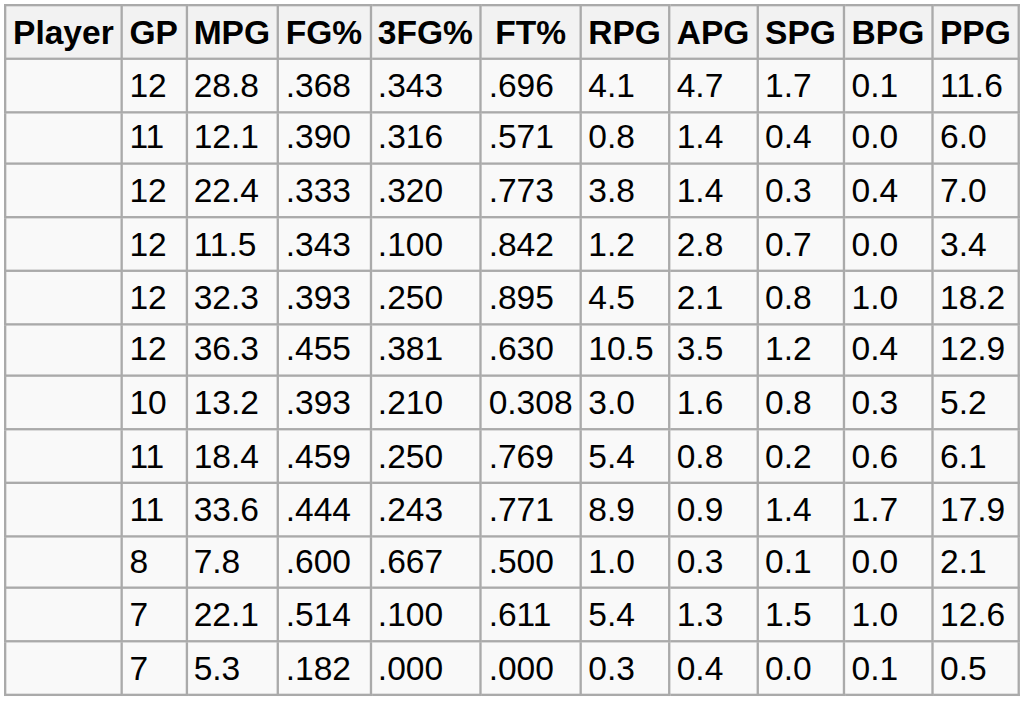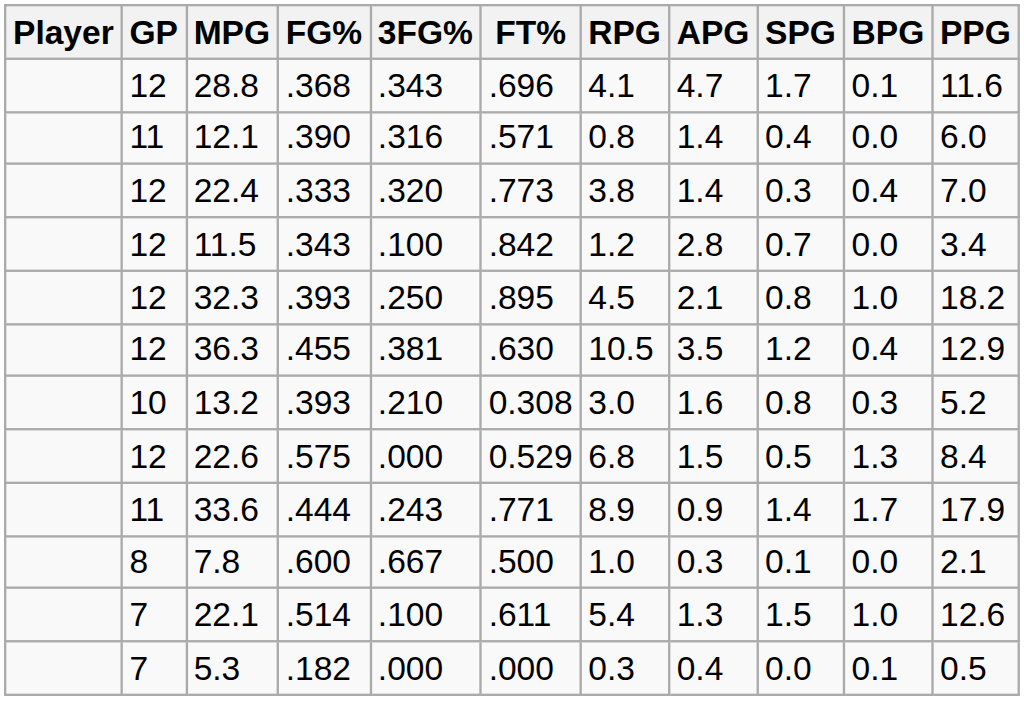- row: (226, 456)
+ row: (226, 456)
